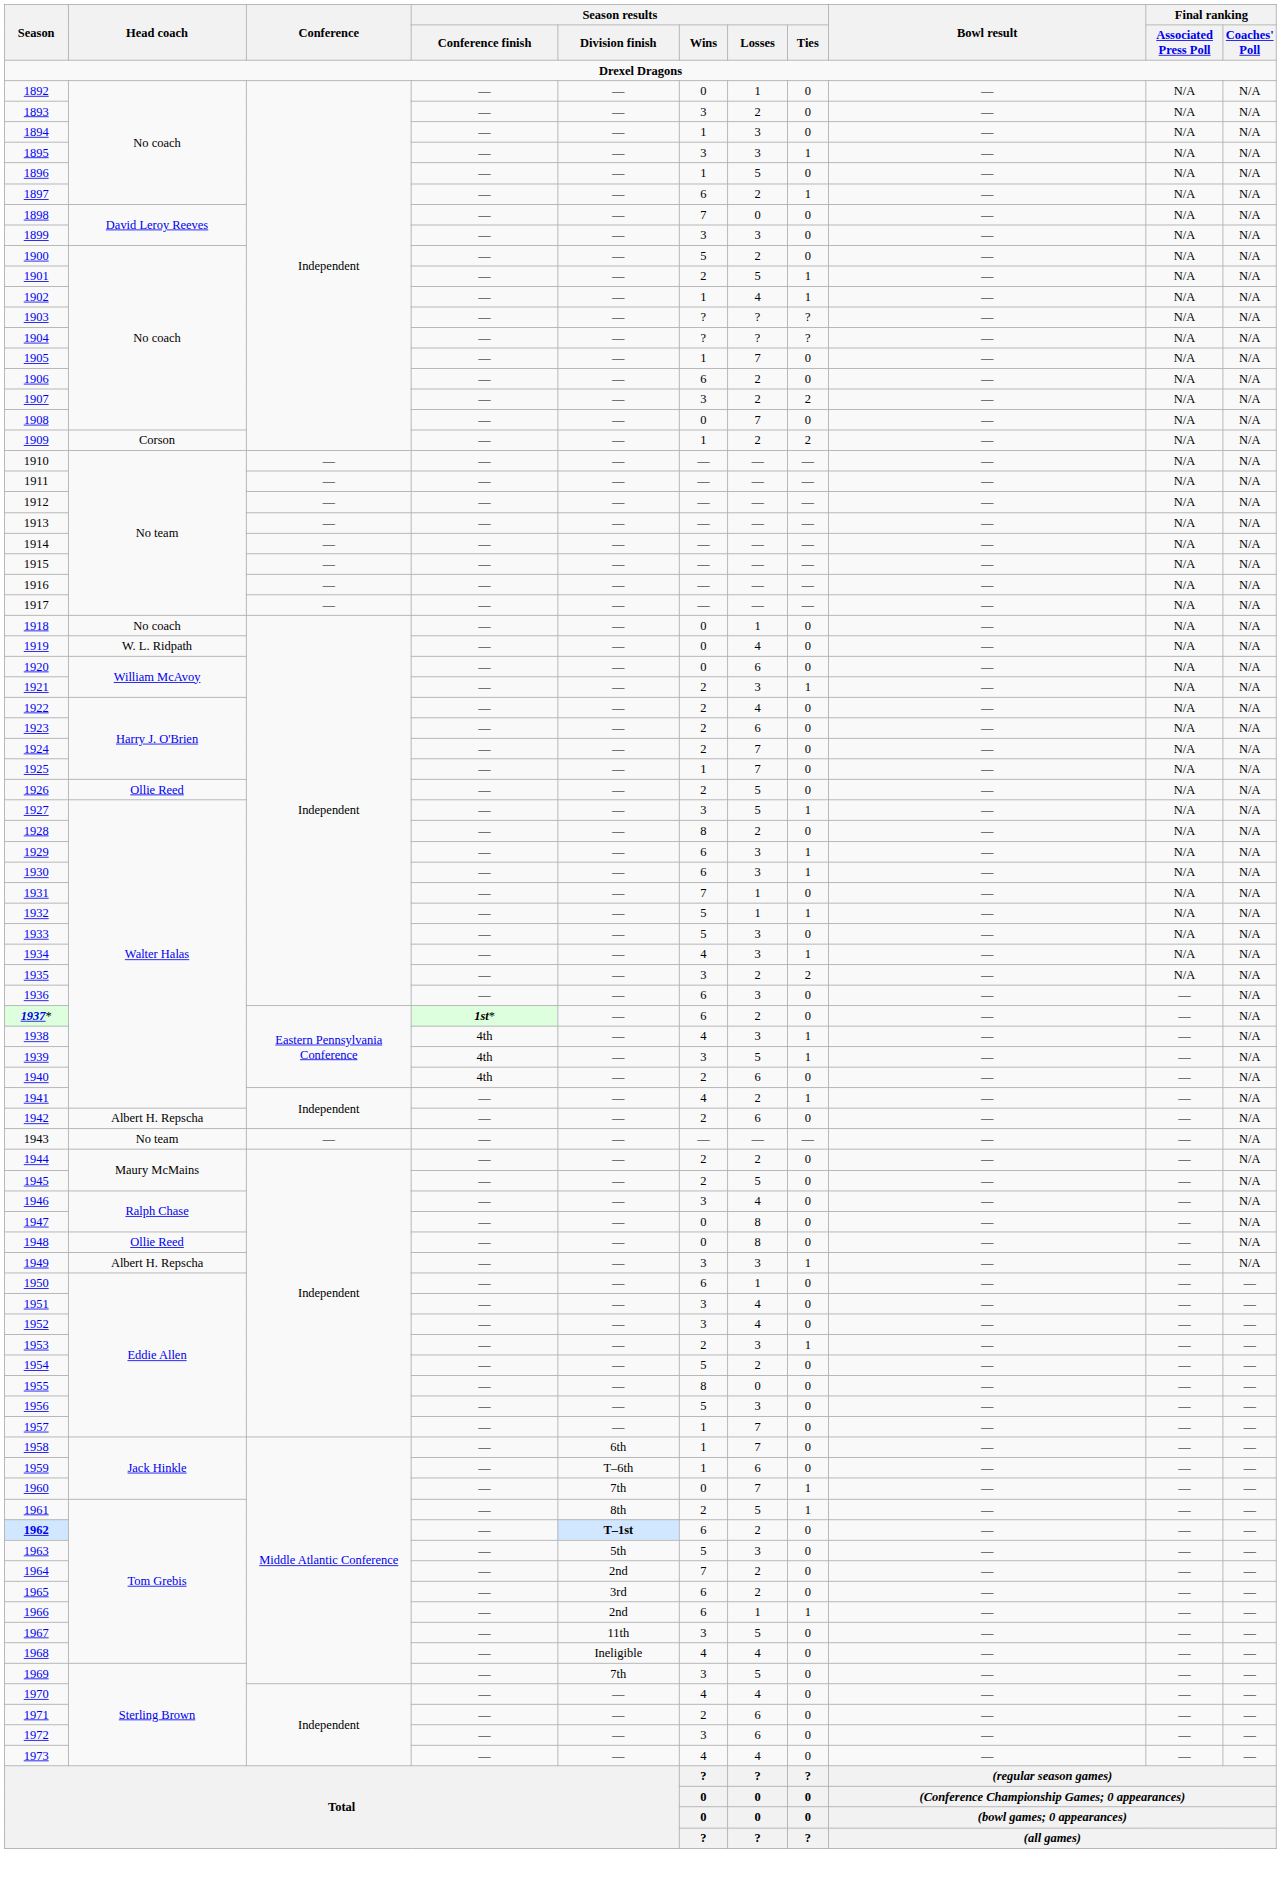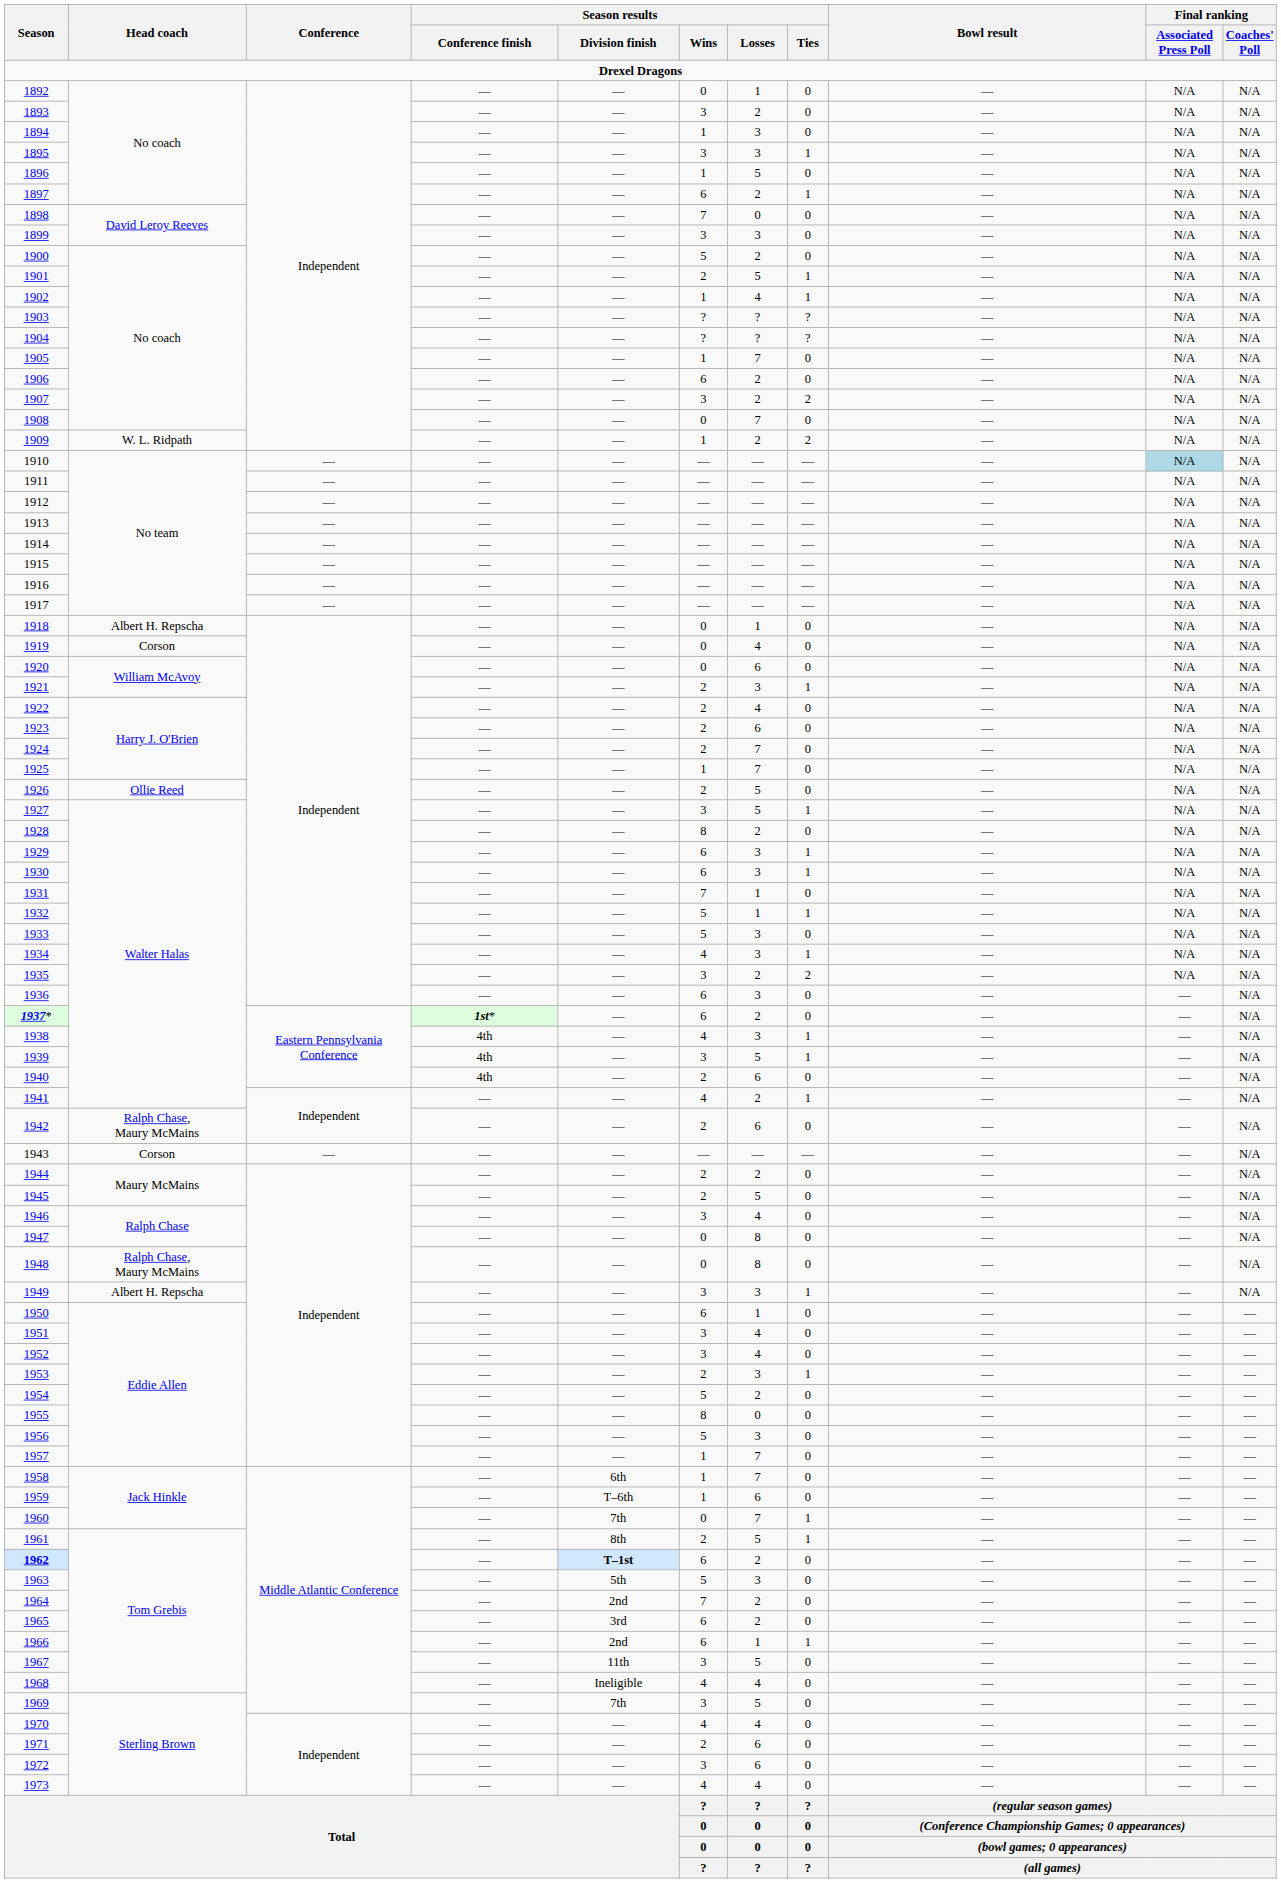(157, 440) Corson -> (157, 440) W. L. Ridpath
(1185, 461) no background -> (1185, 461) lightblue background
(157, 625) No coach -> (157, 625) Albert H. Repscha
(157, 646) W. L. Ridpath -> (157, 646) Corson
(157, 1118) Albert H. Repscha -> (157, 1126) Ralph Chase, Maury McMains
(157, 1139) No team -> (157, 1154) Corson
(157, 1242) Ollie Reed -> (157, 1264) Ralph Chase, Maury McMains
